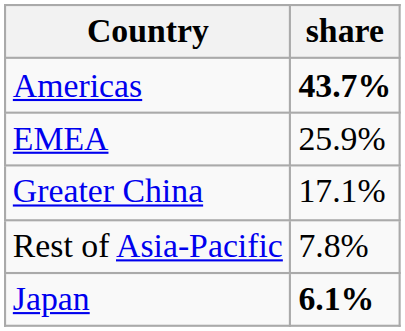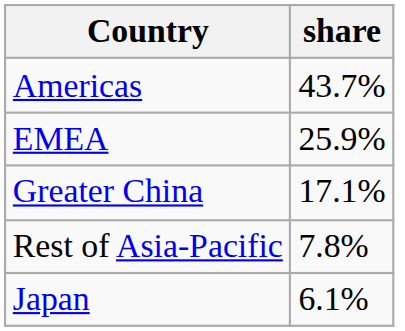(345, 84) bold -> (342, 84) normal
(336, 298) bold -> (334, 298) normal
